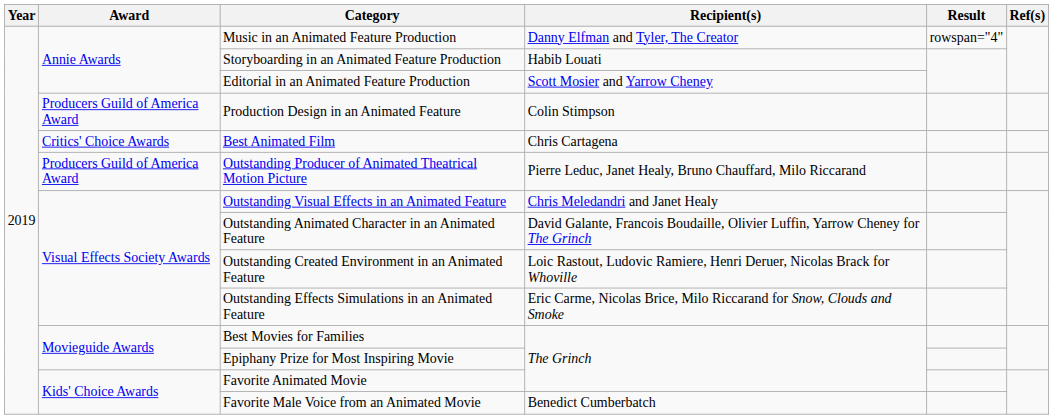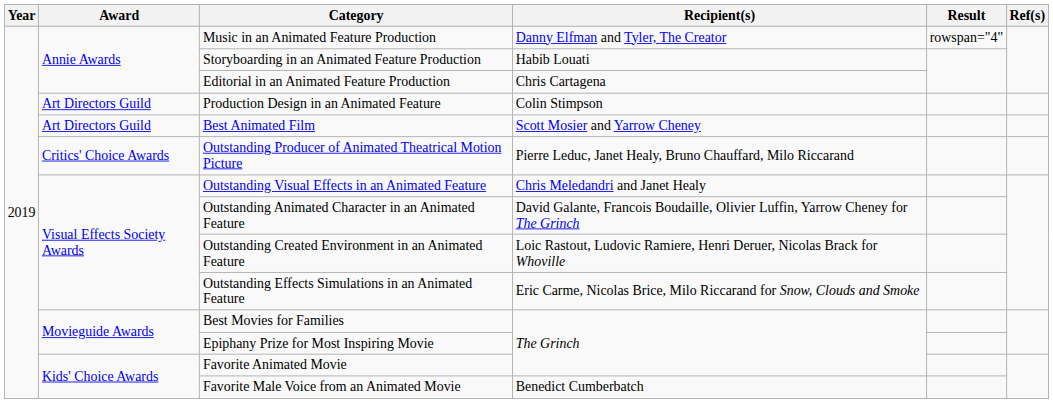(620, 81) Scott Mosier and Yarrow Cheney -> (561, 81) Chris Cartagena
(120, 111) Producers Guild of America Award -> (96, 103) Art Directors Guild
(106, 141) Critics' Choice Awards -> (96, 125) Art Directors Guild
(573, 141) Chris Cartagena -> (608, 125) Scott Mosier and Yarrow Cheney
(120, 171) Producers Guild of America Award -> (106, 155) Critics' Choice Awards
